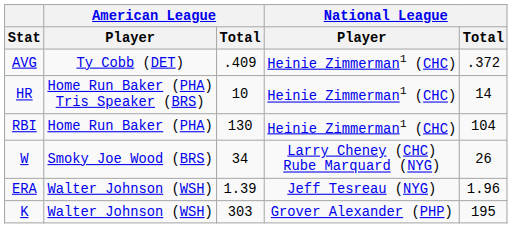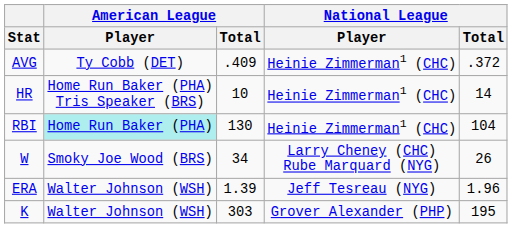(130, 127) no background -> (130, 127) paleturquoise background
